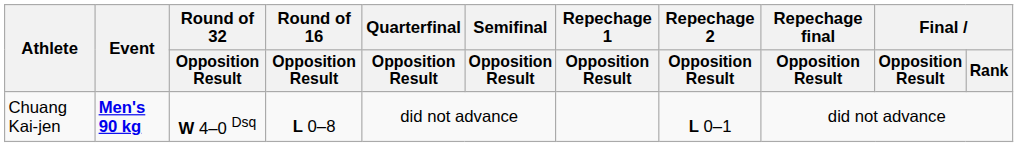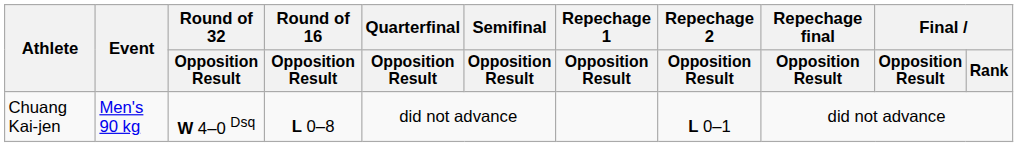(122, 117) bold -> (121, 117) normal
